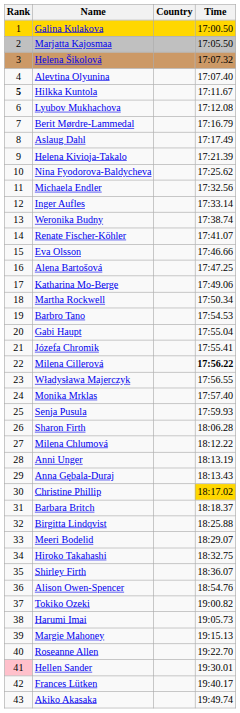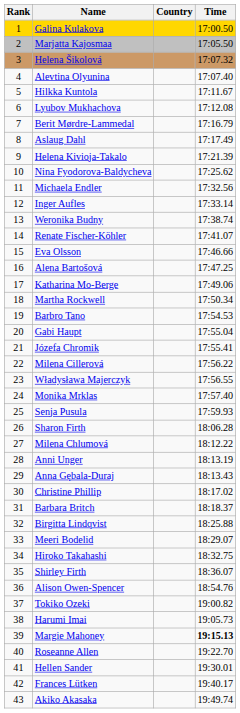(18, 92) bold -> (18, 92) normal
(215, 364) bold -> (215, 364) normal
(215, 492) gold background -> (215, 492) no background
(215, 635) normal -> (215, 635) bold
(18, 667) pink background -> (18, 667) no background
